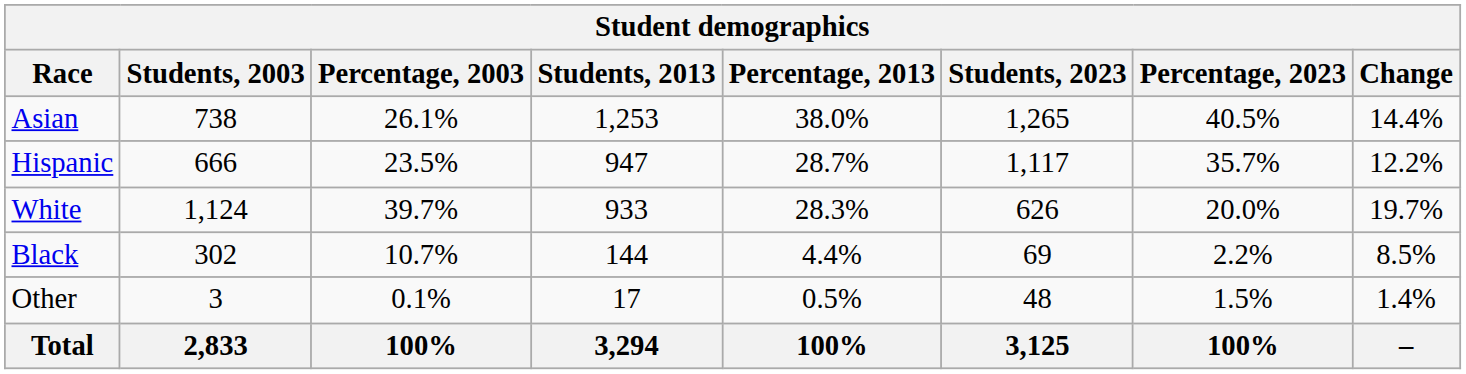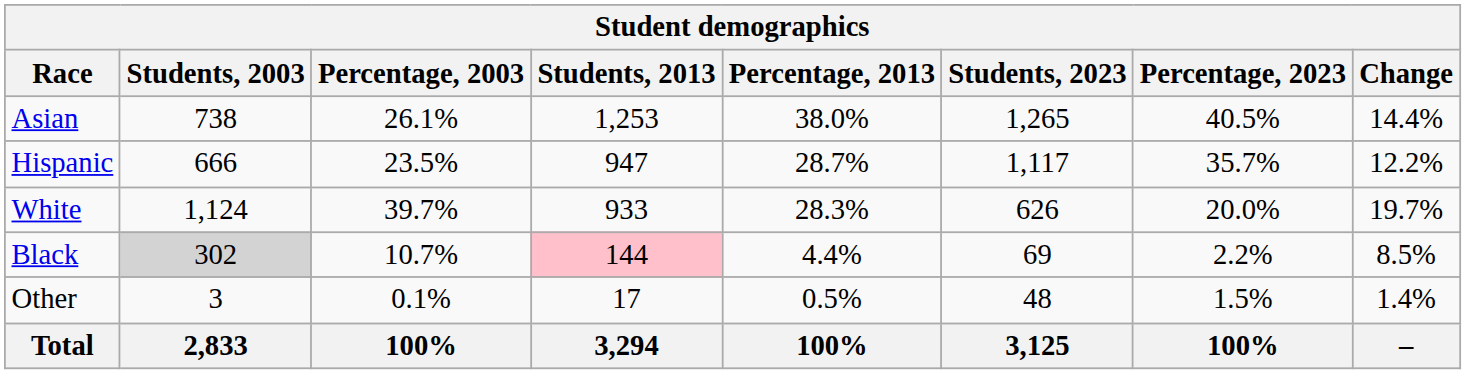(216, 254) no background -> (216, 254) lightgrey background
(627, 254) no background -> (627, 254) pink background
